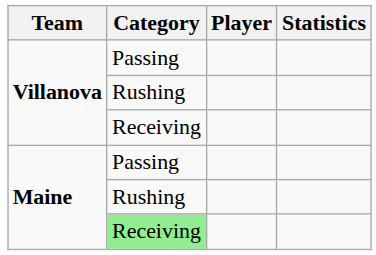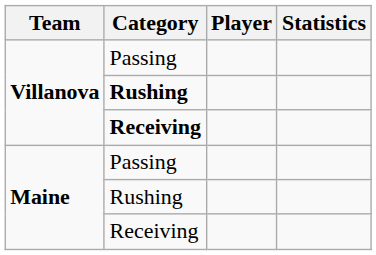(149, 92) normal -> (149, 92) bold
(156, 127) normal -> (155, 127) bold
(156, 231) lightgreen background -> (154, 231) no background
